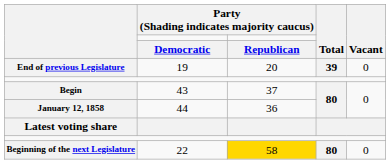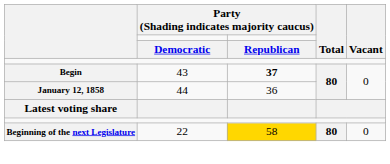- row: (71, 67)
(272, 90) normal -> (272, 72) bold
